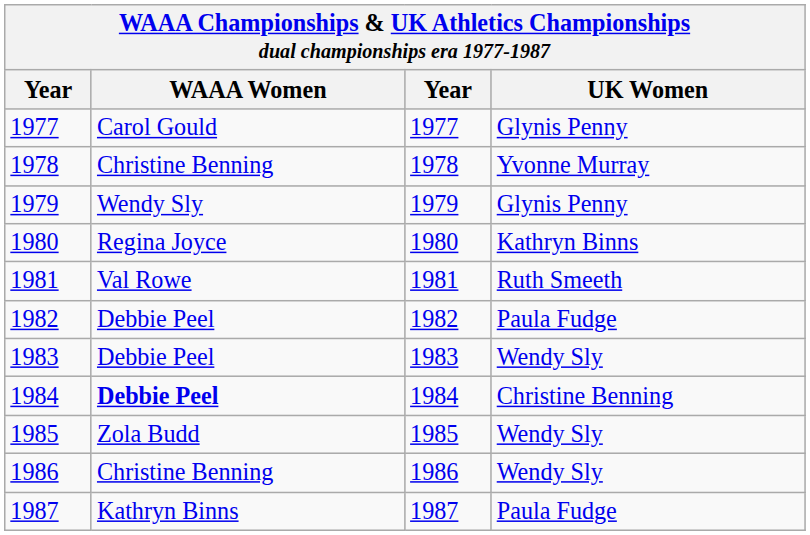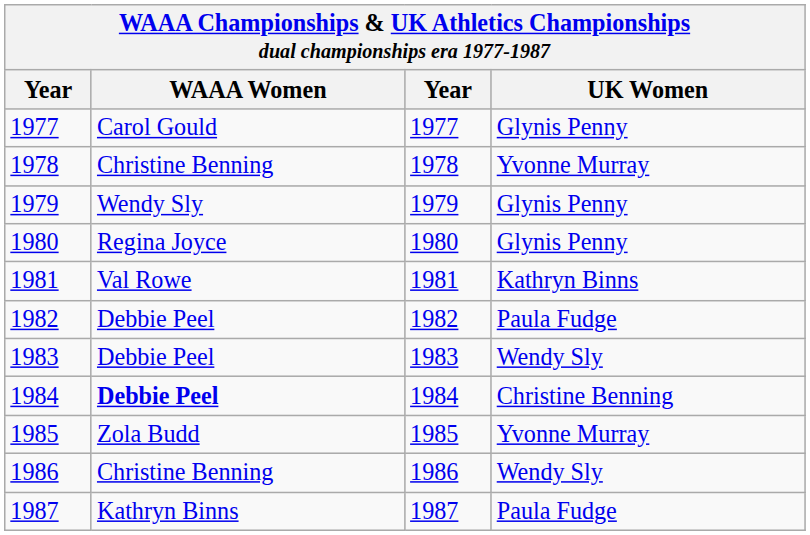(568, 242) Kathryn Binns -> (562, 242) Glynis Penny
(559, 280) Ruth Smeeth -> (568, 280) Kathryn Binns
(550, 434) Wendy Sly -> (573, 434) Yvonne Murray
